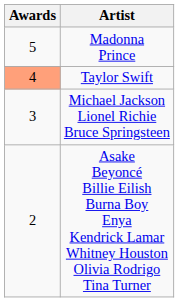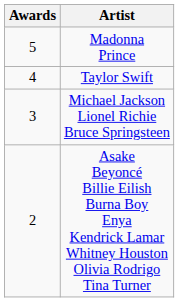(33, 77) lightsalmon background -> (33, 77) no background
